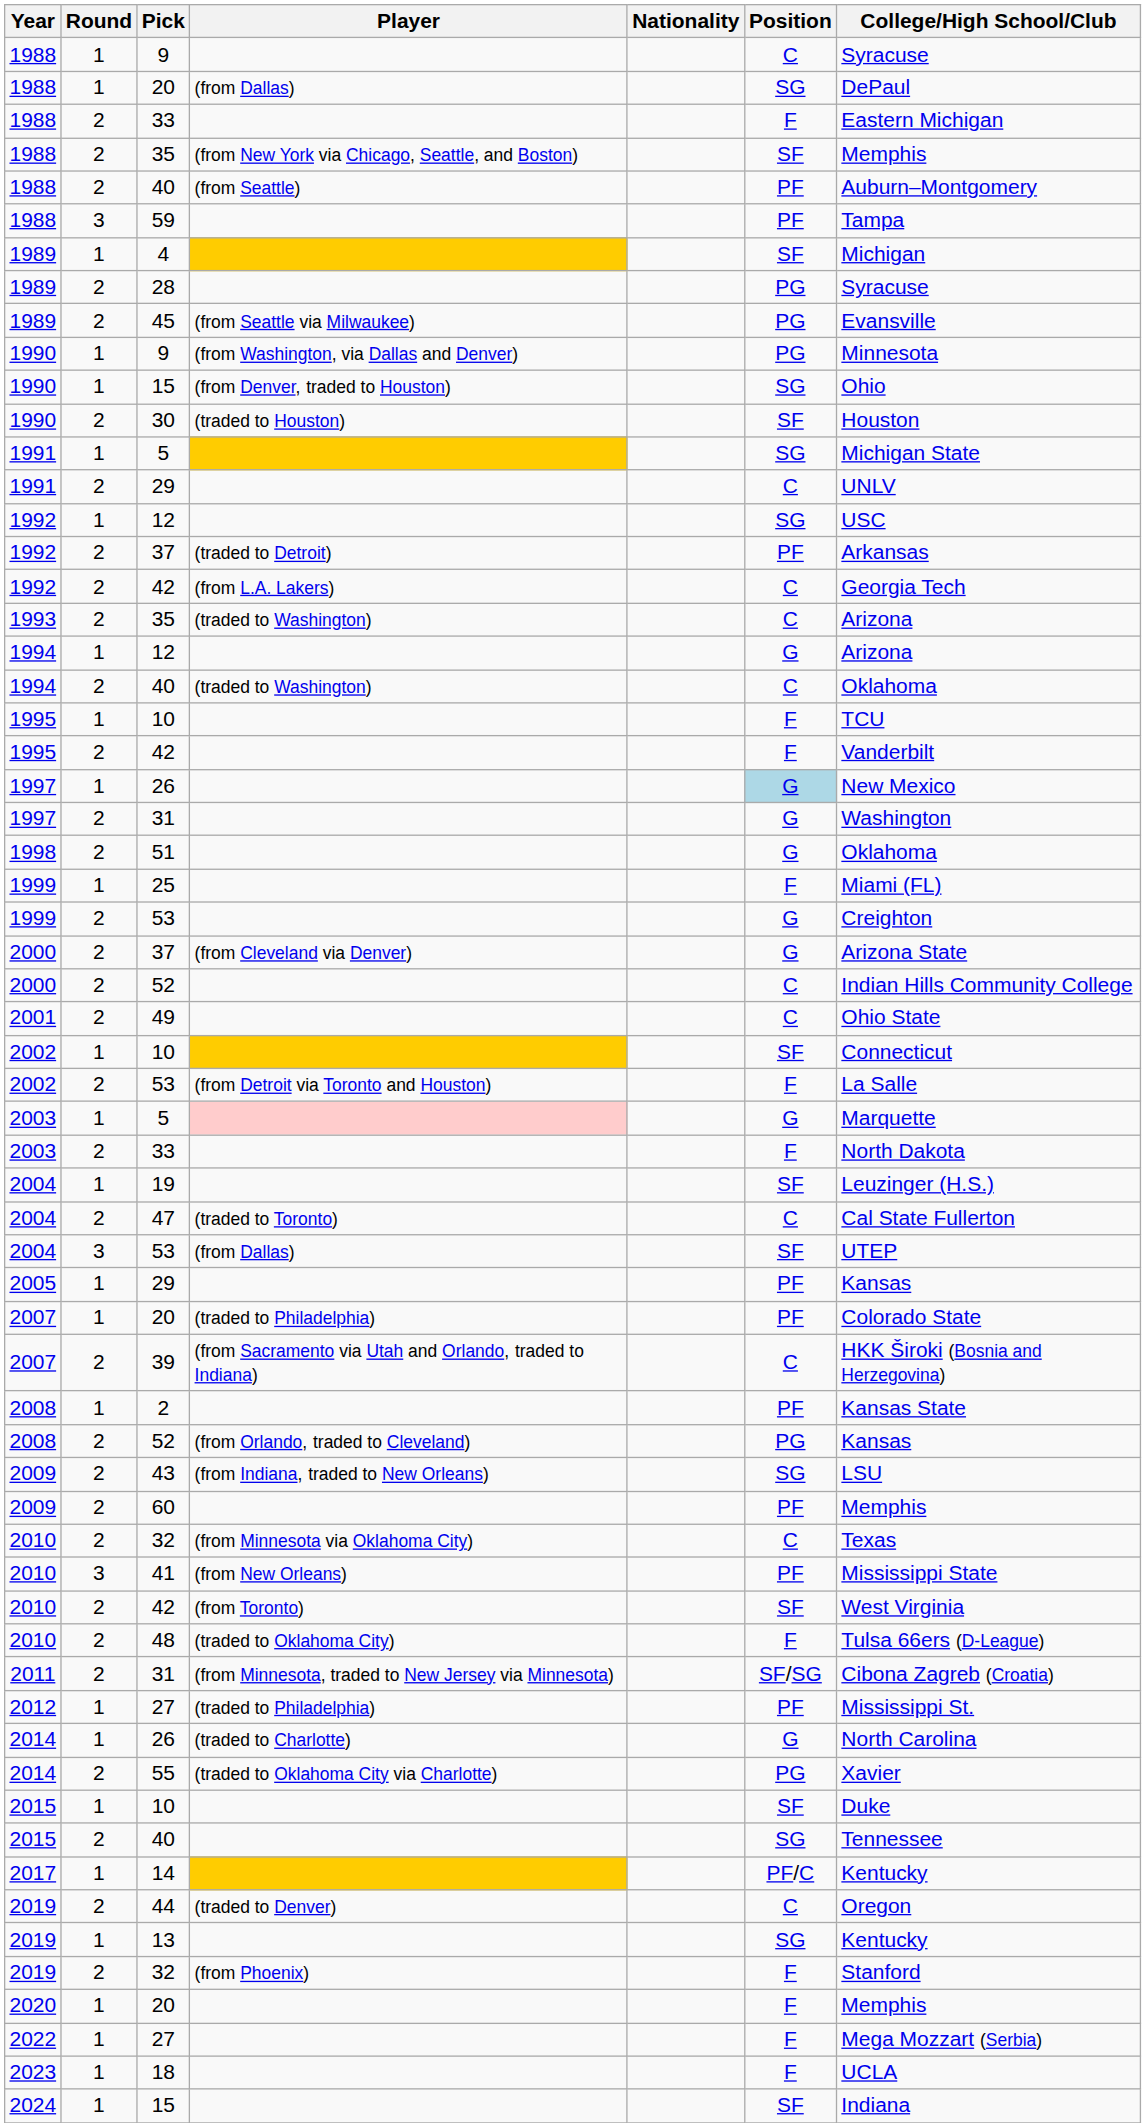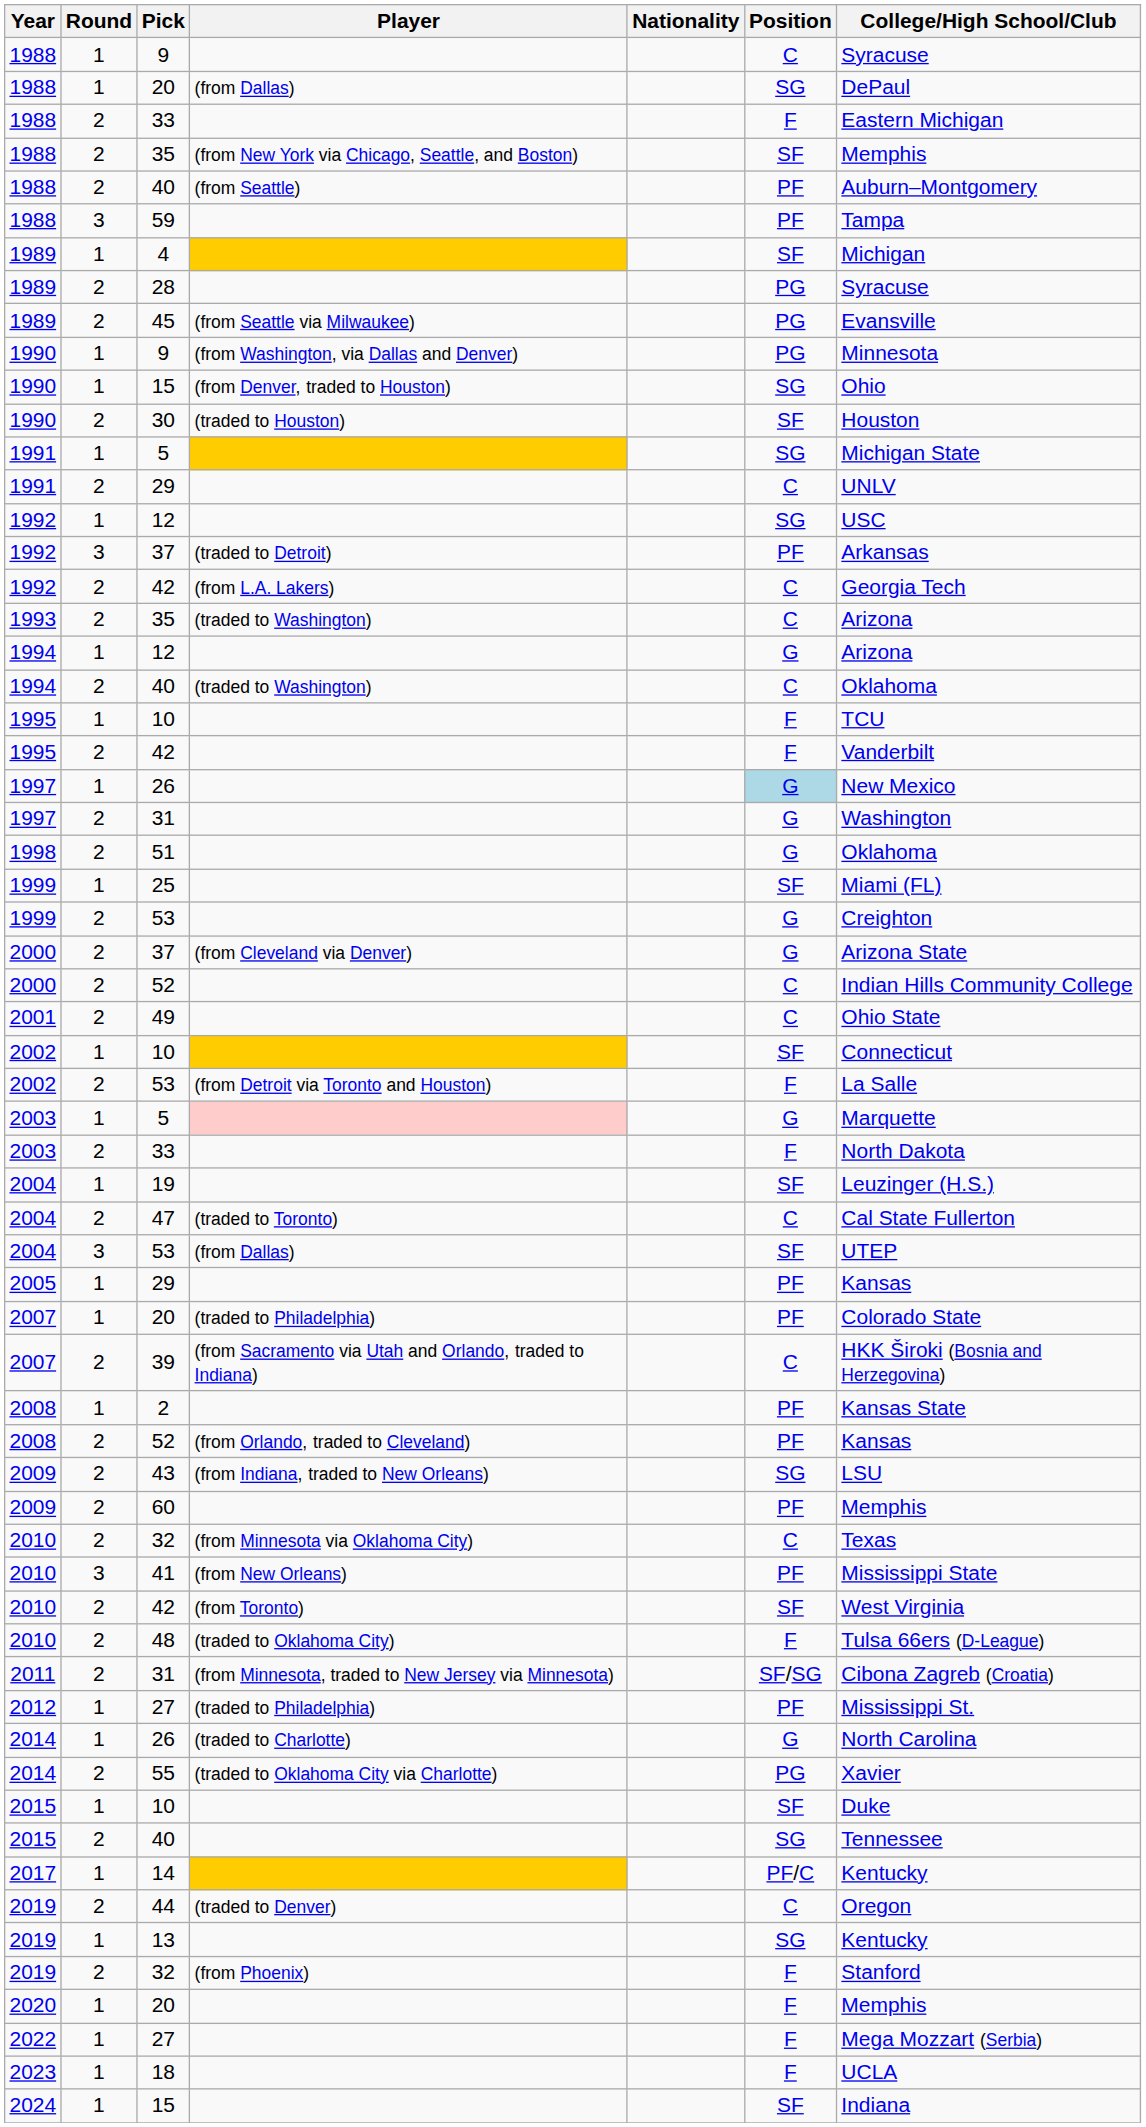(99, 552) 2 -> (99, 552) 3
(790, 885) F -> (790, 885) SF
(790, 1440) PG -> (790, 1440) PF
